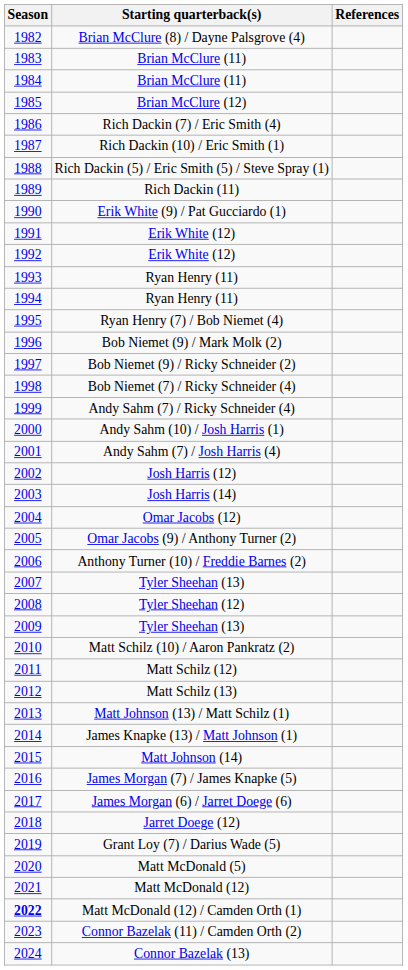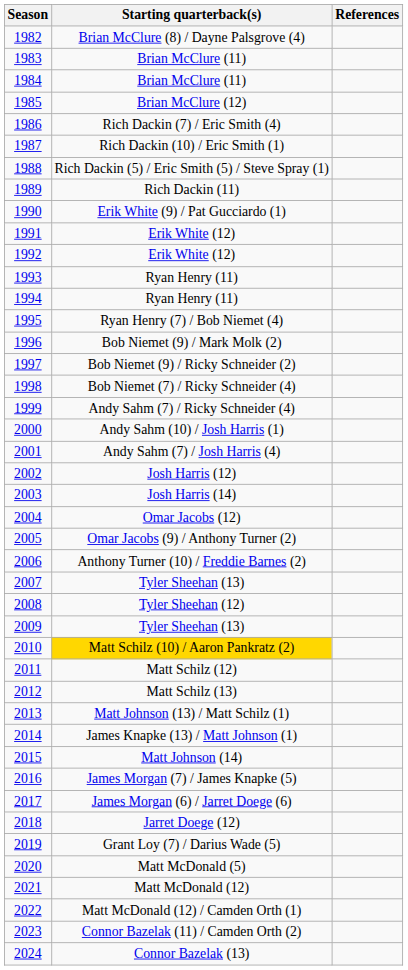(192, 648) no background -> (192, 648) gold background
(28, 910) bold -> (28, 910) normal
